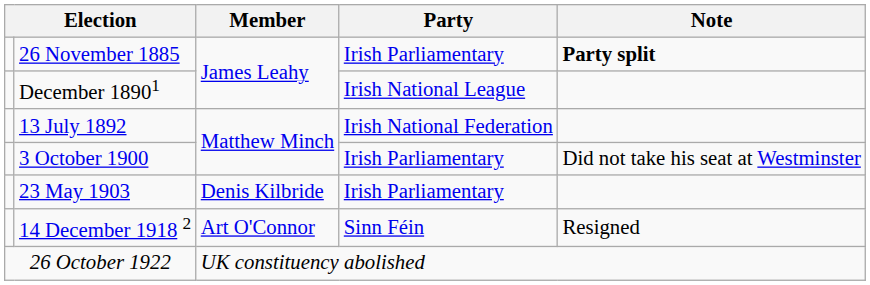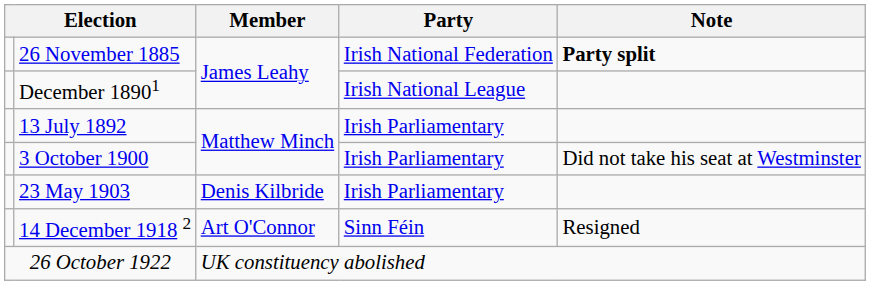(424, 53) Irish Parliamentary -> (448, 53) Irish National Federation
(448, 125) Irish National Federation -> (424, 125) Irish Parliamentary
